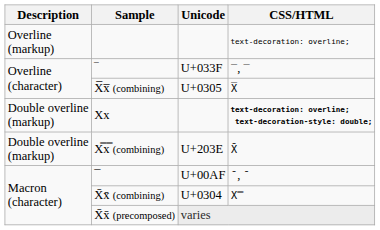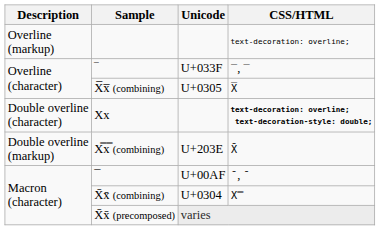(48, 115) Double overline (markup) -> (48, 115) Double overline (character)
